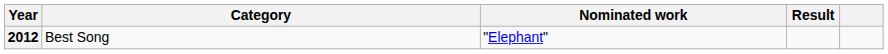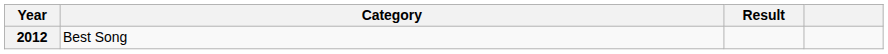- column: (633, 15)
